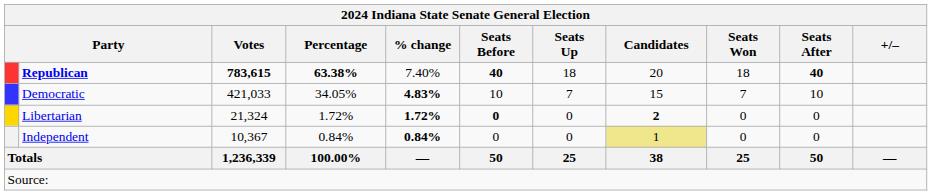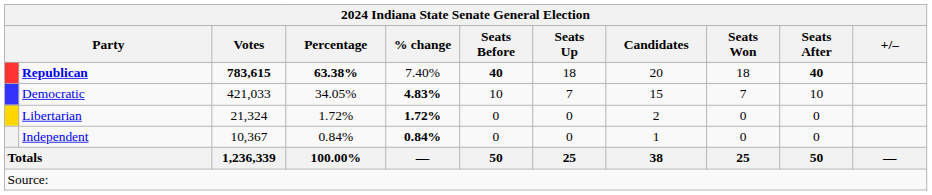(496, 115) bold -> (496, 115) normal
(656, 115) bold -> (656, 115) normal
(656, 136) khaki background -> (656, 136) no background
